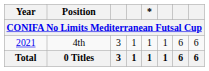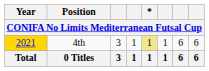(26, 43) no background -> (26, 43) gold background
(150, 43) no background -> (150, 43) khaki background
